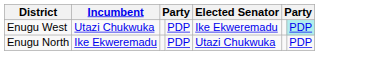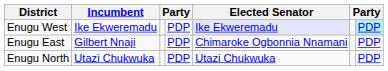(114, 27) Utazi Chukwuka -> (116, 27) Ike Ekweremadu
(236, 27) no background -> (236, 27) lavender background
+ row: (36, 43)
(116, 43) Ike Ekweremadu -> (114, 58) Utazi Chukwuka
